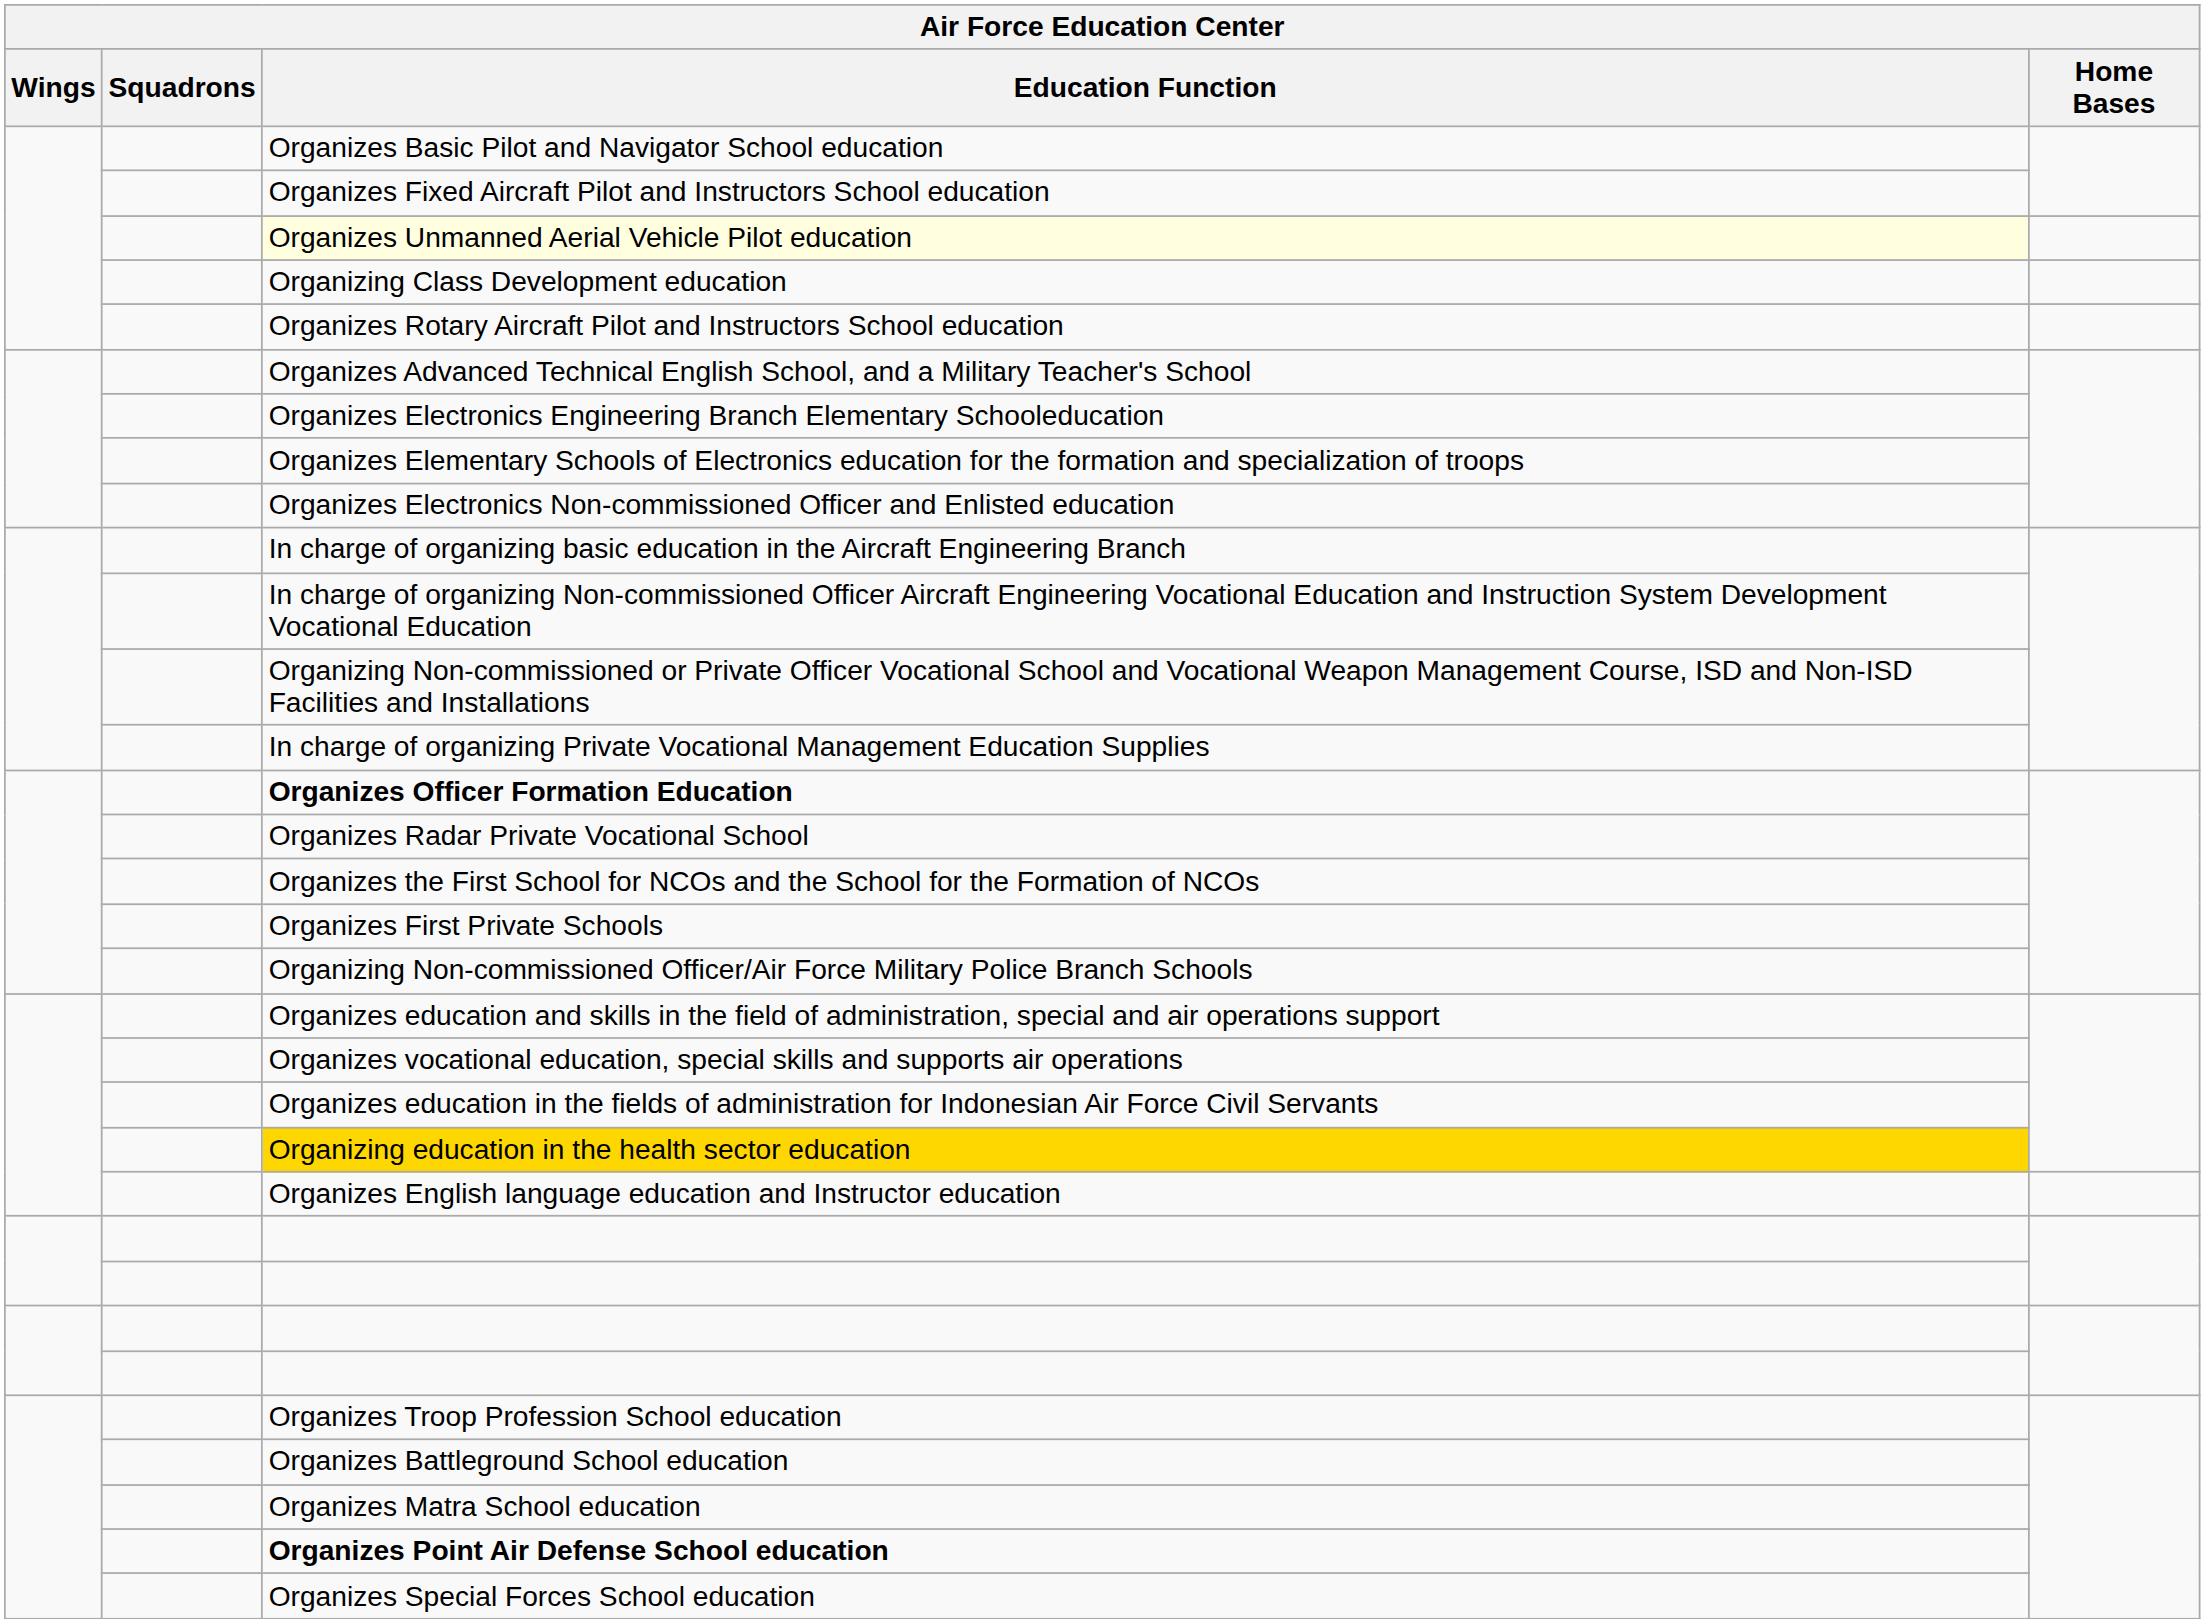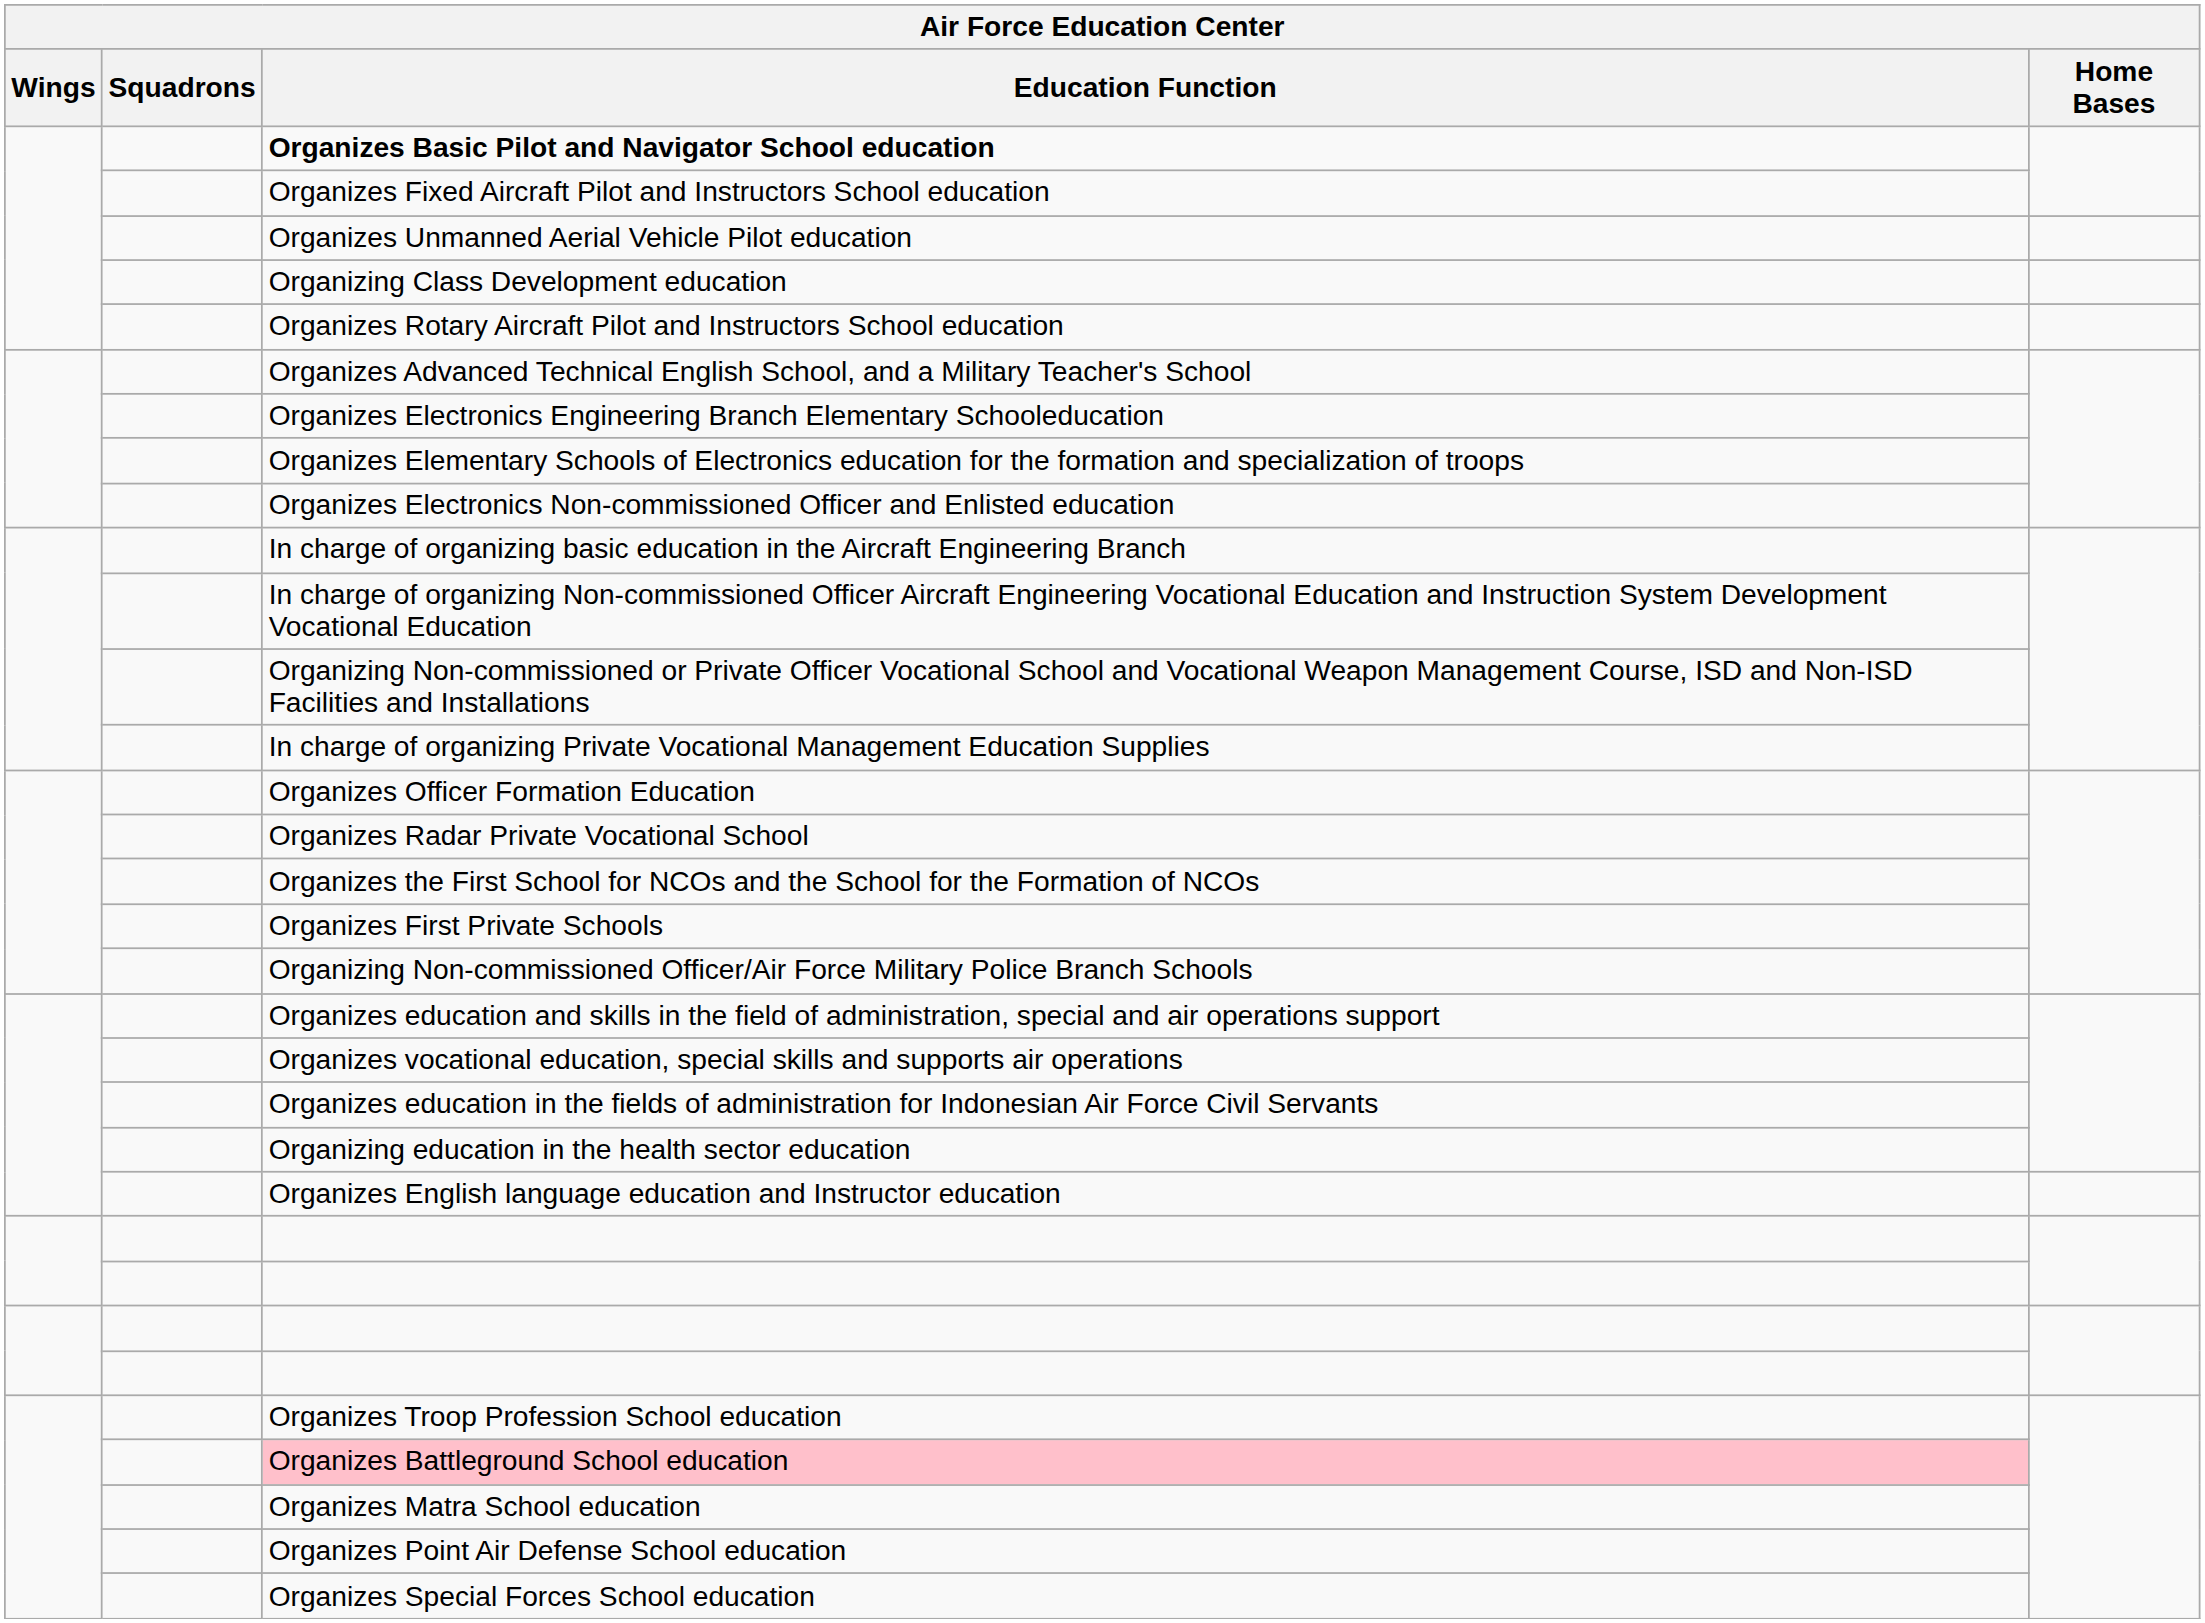(606, 147) normal -> (632, 147) bold
(590, 237) lightyellow background -> (590, 237) no background
(531, 791) bold -> (512, 791) normal
(590, 1149) gold background -> (590, 1149) no background
(529, 1461) no background -> (529, 1461) pink background
(579, 1550) bold -> (557, 1550) normal
